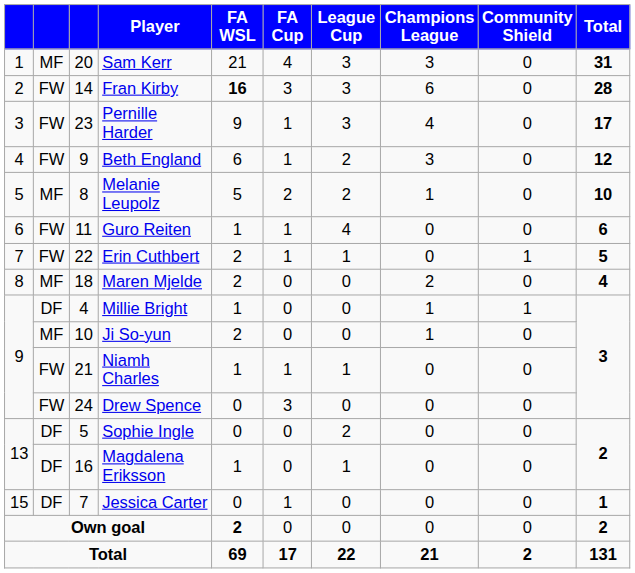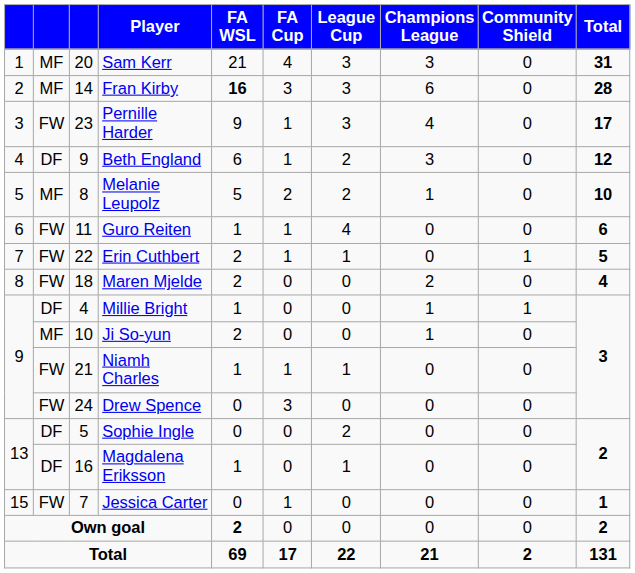(51, 88) FW -> (51, 88) MF
(51, 159) FW -> (51, 159) DF
(51, 282) MF -> (51, 282) FW
(51, 502) DF -> (51, 502) FW
